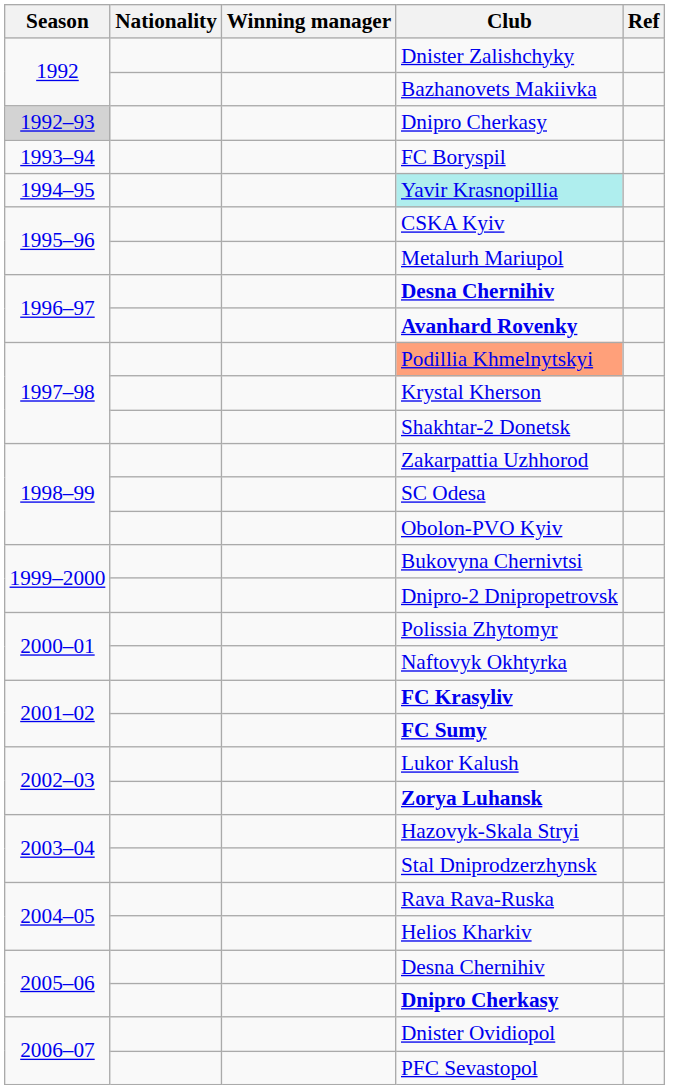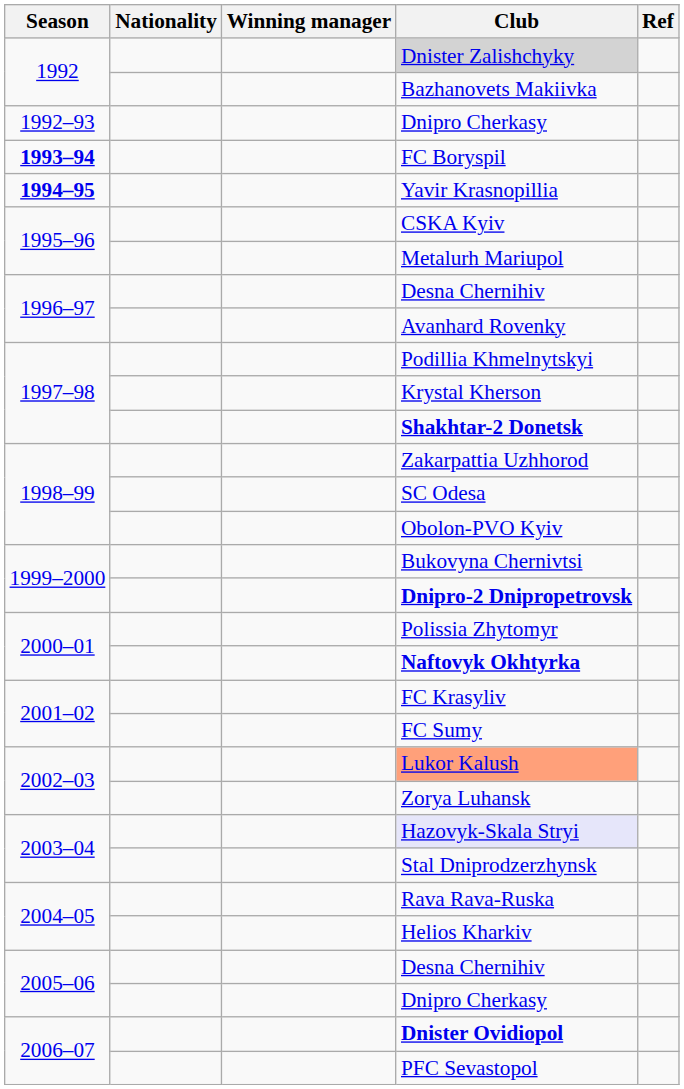(488, 55) no background -> (488, 55) lightgrey background
(57, 122) lightgrey background -> (57, 122) no background
(57, 156) normal -> (57, 156) bold
(57, 190) normal -> (57, 190) bold
(479, 190) paleturquoise background -> (479, 190) no background
(478, 291) bold -> (473, 291) normal
(489, 325) bold -> (483, 325) normal
(497, 358) lightsalmon background -> (497, 358) no background
(486, 426) normal -> (492, 426) bold
(509, 595) normal -> (517, 595) bold
(484, 662) normal -> (491, 662) bold
(457, 696) bold -> (453, 696) normal
(444, 730) bold -> (442, 730) normal
(460, 763) no background -> (460, 763) lightsalmon background
(472, 797) bold -> (466, 797) normal
(490, 831) no background -> (490, 831) lavender background
(480, 1000) bold -> (474, 1000) normal
(478, 1033) normal -> (482, 1033) bold
